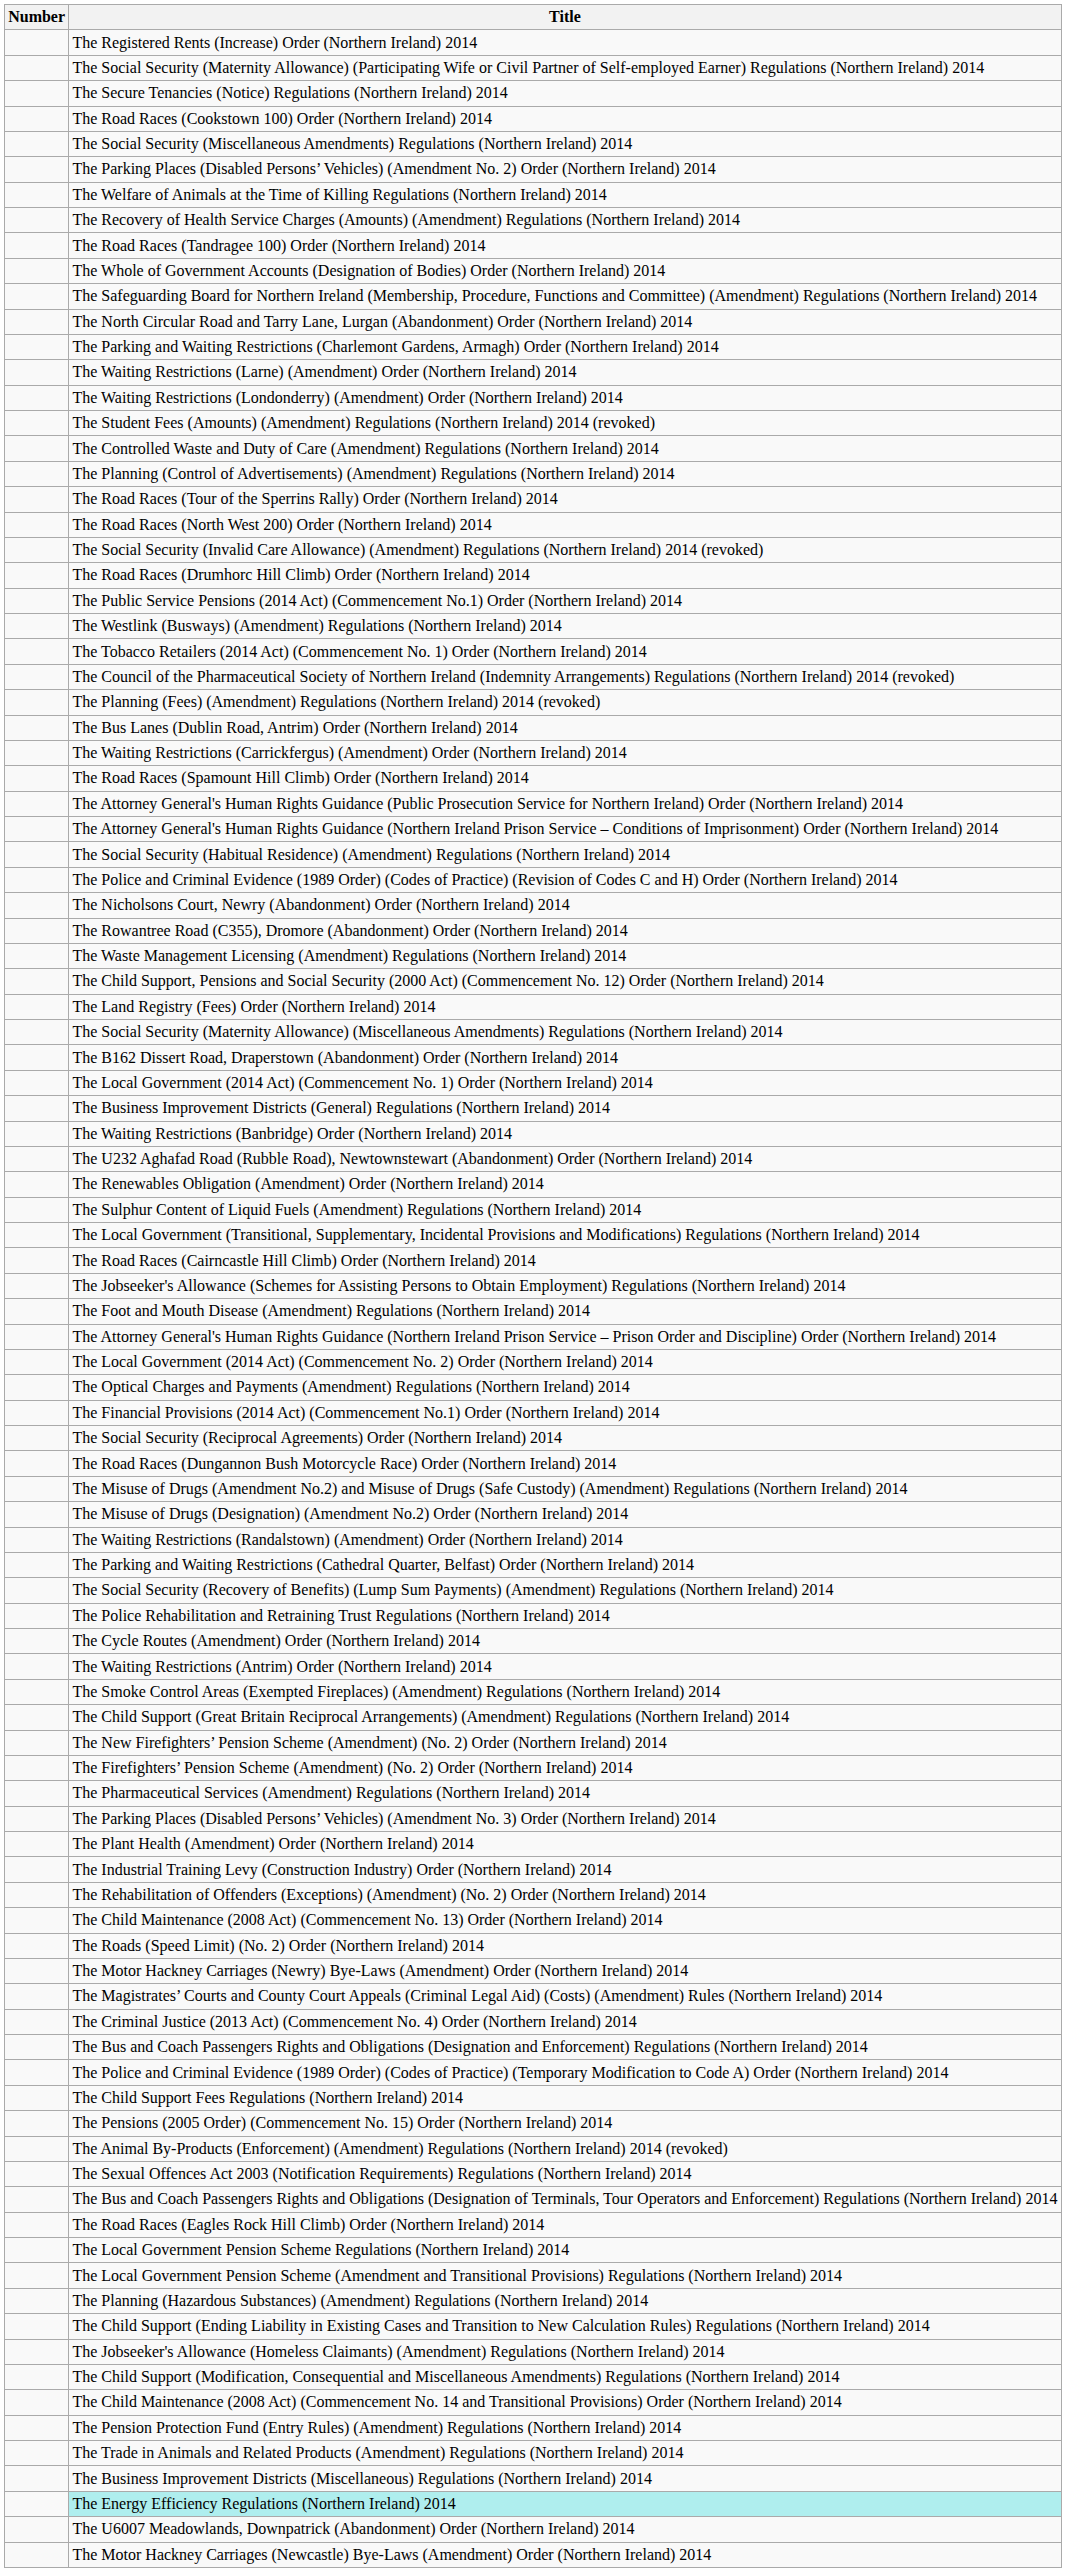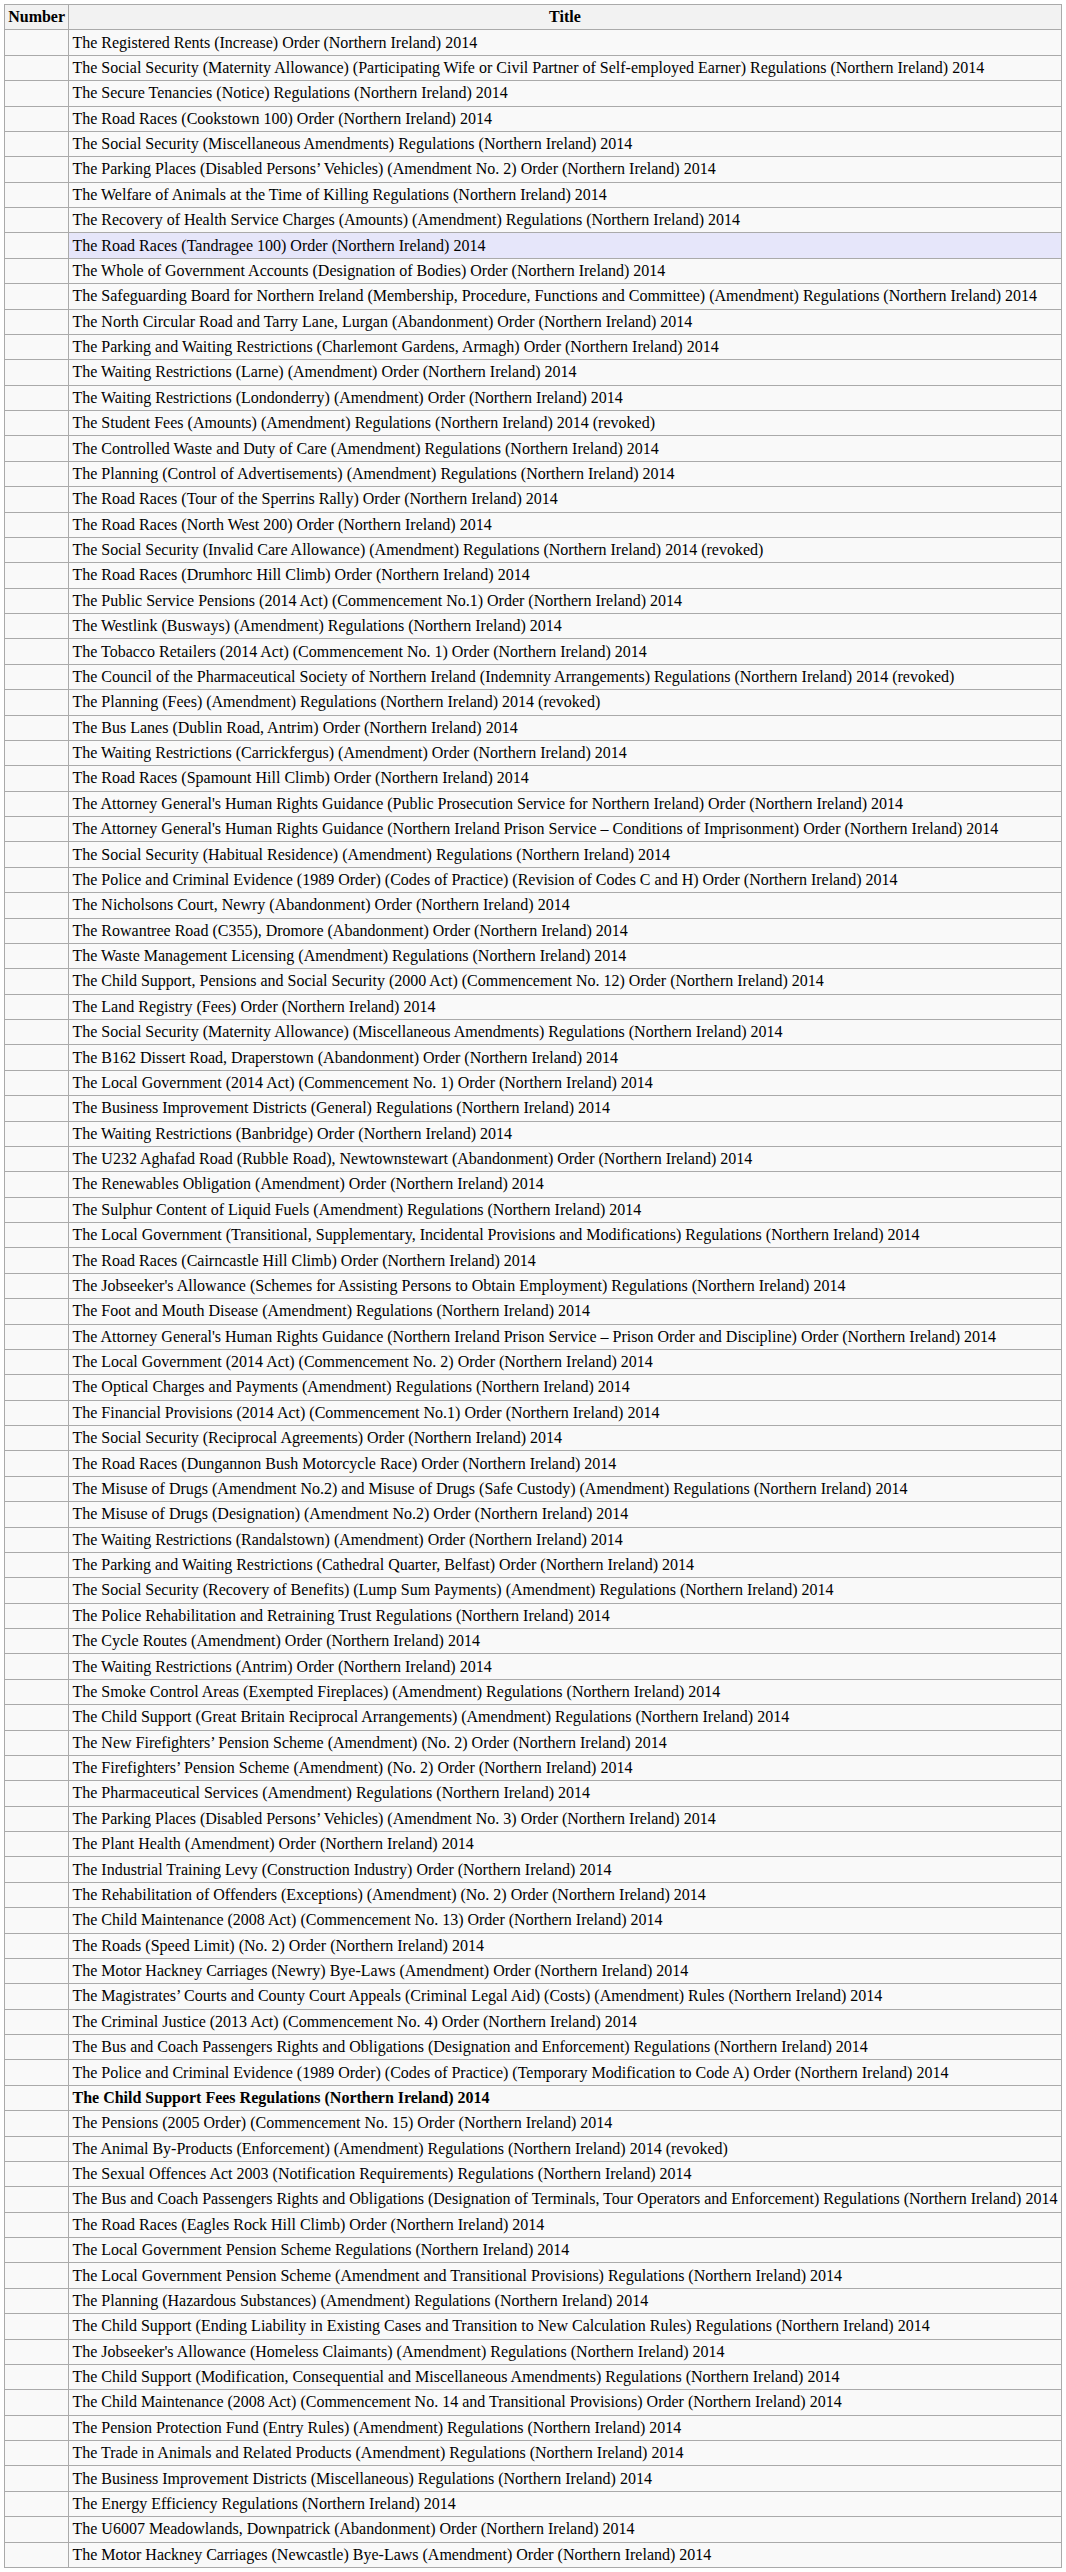(279, 245) no background -> (279, 245) lavender background
(268, 2097) normal -> (281, 2097) bold
(264, 2503) paleturquoise background -> (264, 2503) no background
